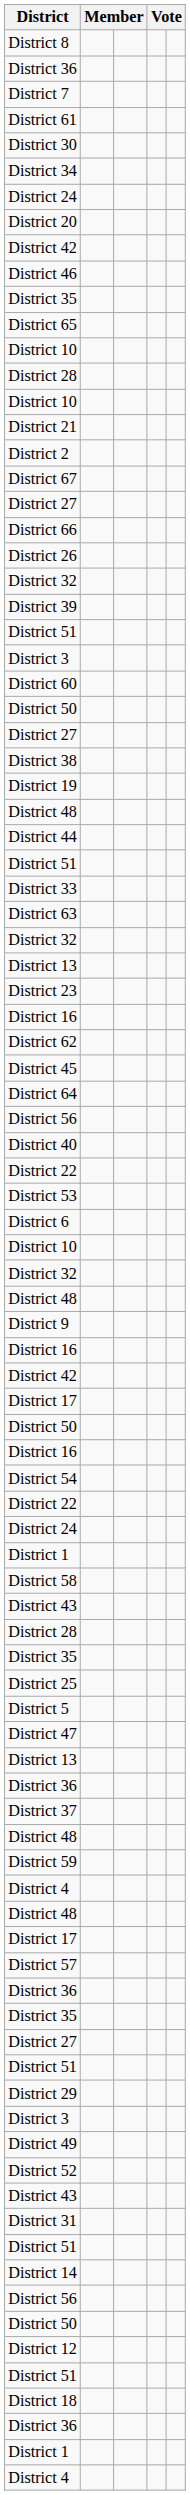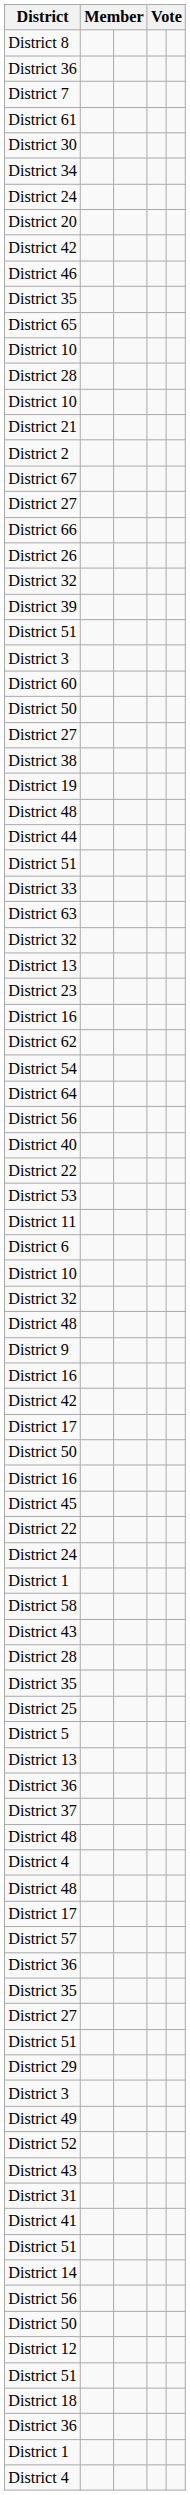rows swapped: (43, 1478) <-> (43, 1068)
+ row: (42, 1221)
- row: (43, 1734)
- row: (43, 1862)
+ row: (43, 2221)
